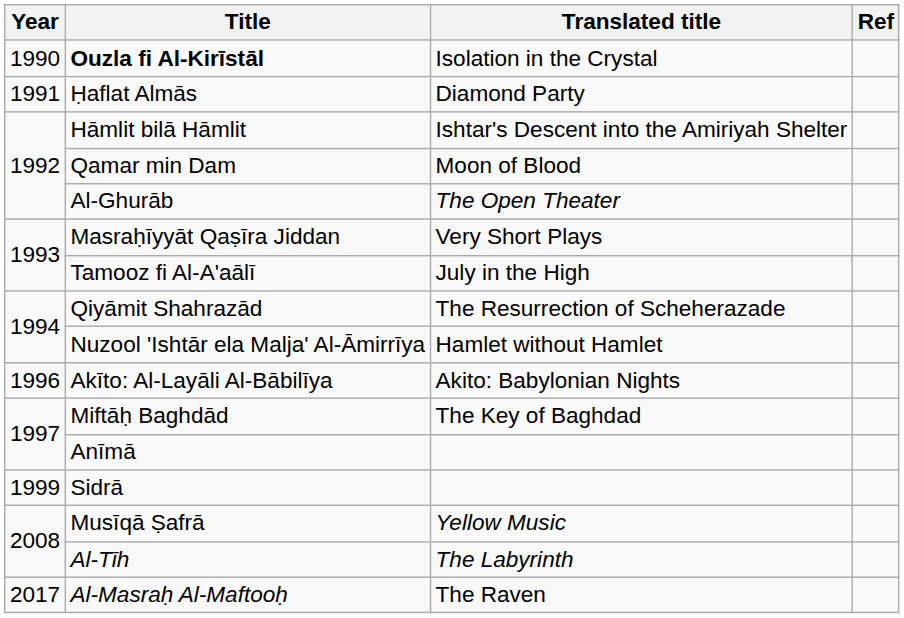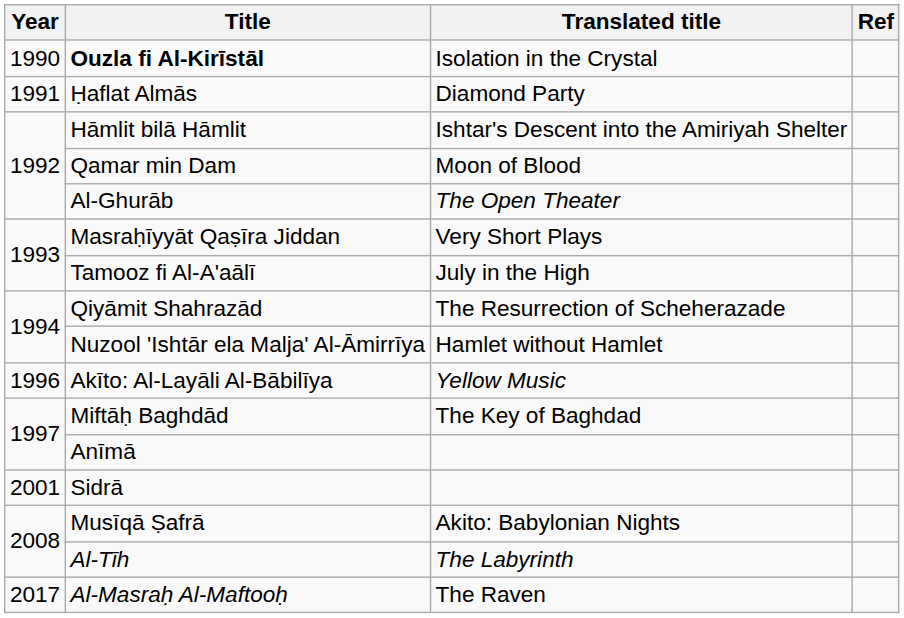(558, 380) Akito: Babylonian Nights -> (501, 380) Yellow Music
(35, 487) 1999 -> (35, 487) 2001
(501, 523) Yellow Music -> (558, 523) Akito: Babylonian Nights
